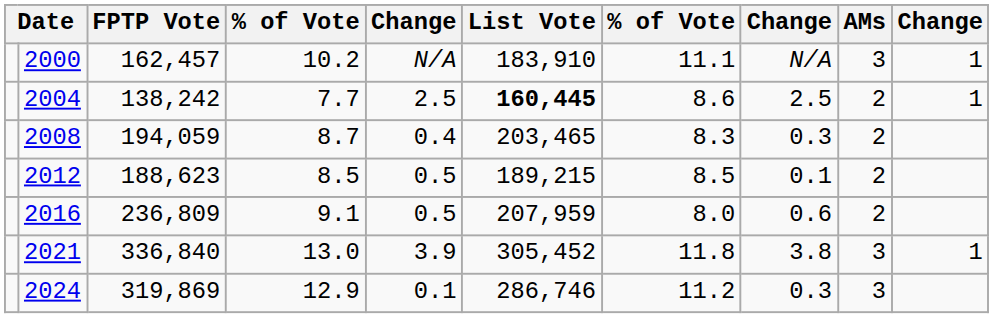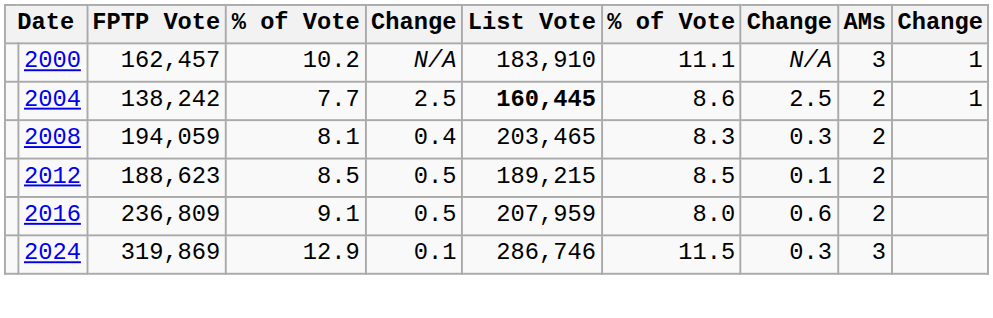(338, 139) 8.7 -> (338, 139) 8.1
- row: (52, 254)
(707, 292) 11.2 -> (707, 254) 11.5
